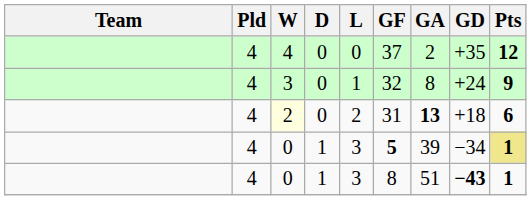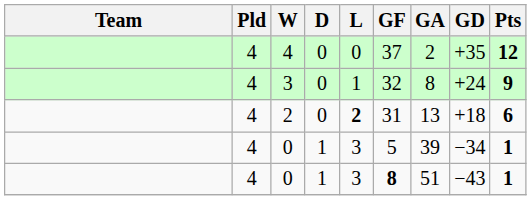(288, 115) lightyellow background -> (288, 115) no background
(356, 115) normal -> (356, 115) bold
(430, 115) bold -> (430, 115) normal
(392, 147) bold -> (392, 147) normal
(508, 147) khaki background -> (508, 147) no background
(392, 178) normal -> (392, 178) bold
(470, 178) bold -> (470, 178) normal
